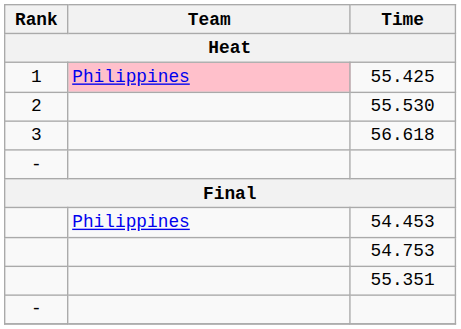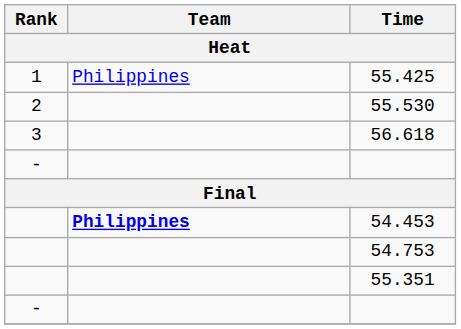(131, 77) pink background -> (131, 77) no background
(131, 222) normal -> (131, 222) bold
